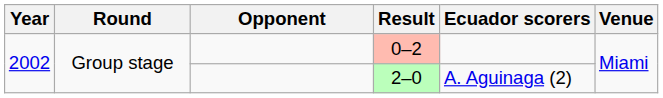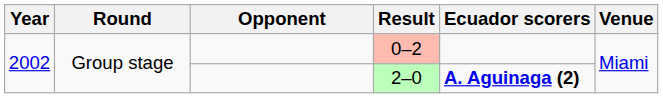(508, 78) normal -> (512, 78) bold
